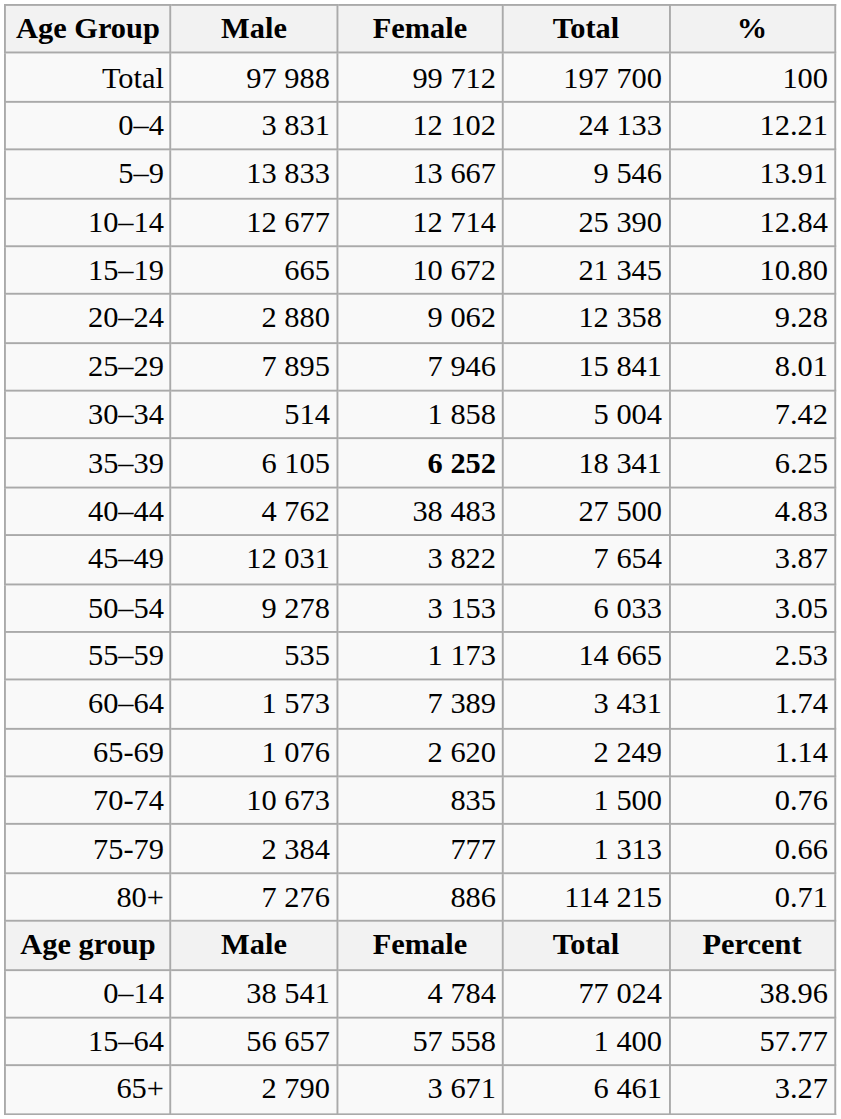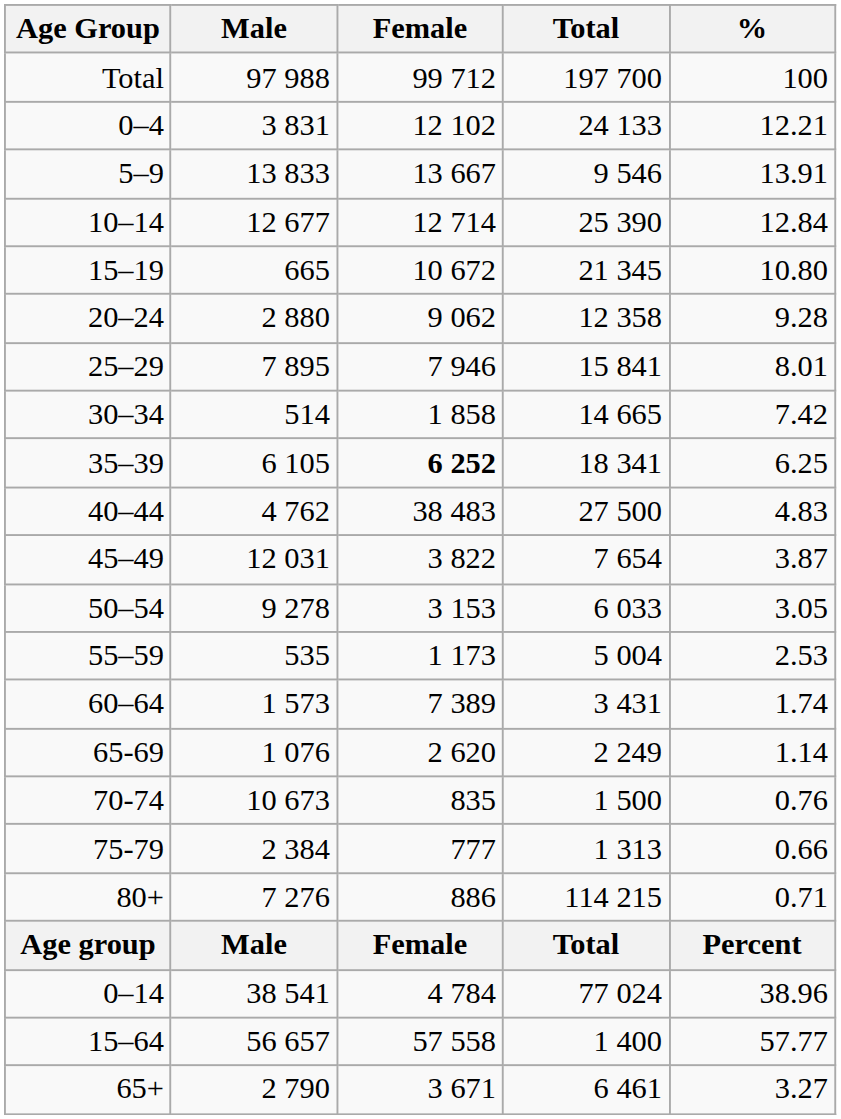(628, 414) 5 004 -> (620, 414) 14 665
(620, 655) 14 665 -> (628, 655) 5 004
